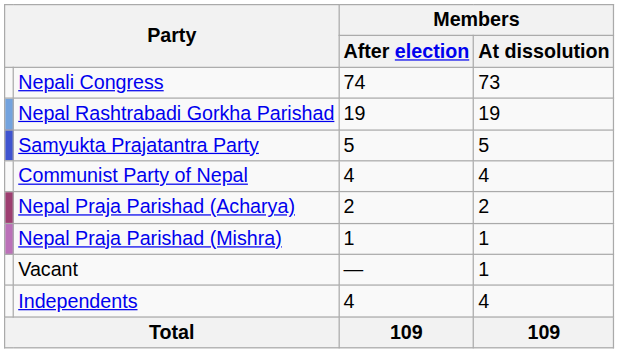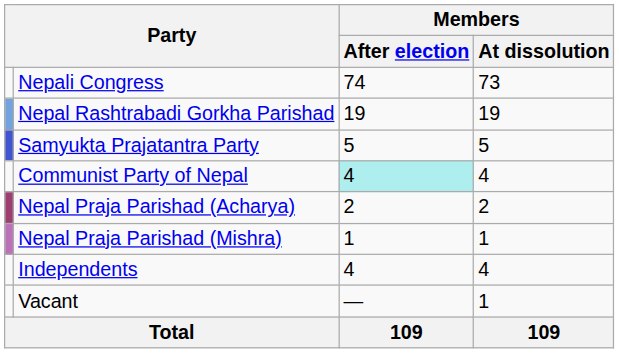(349, 176) no background -> (349, 176) paleturquoise background
rows swapped: (78, 301) <-> (48, 269)
